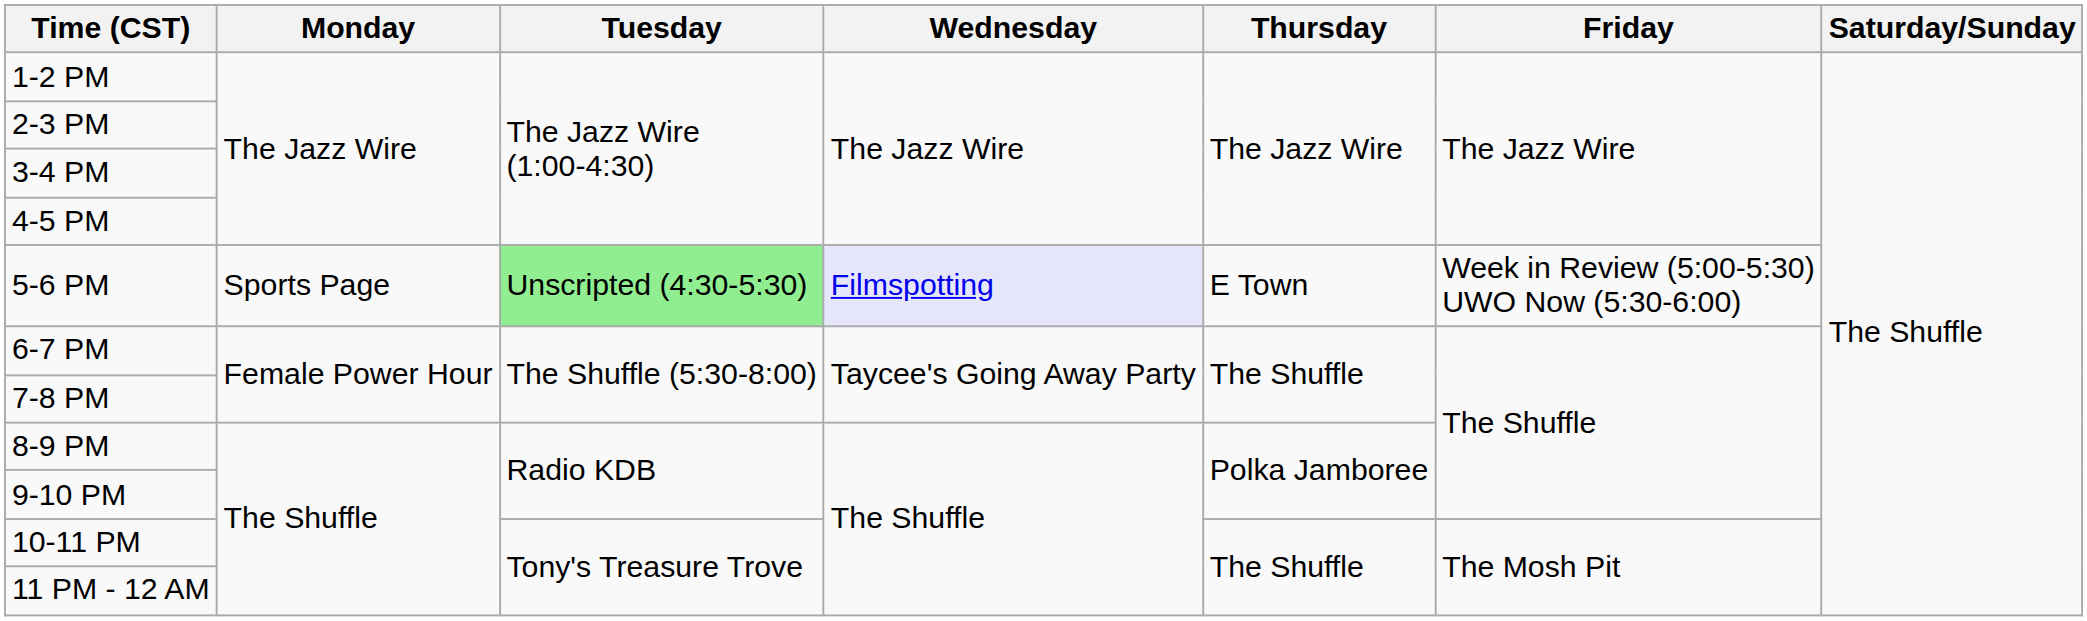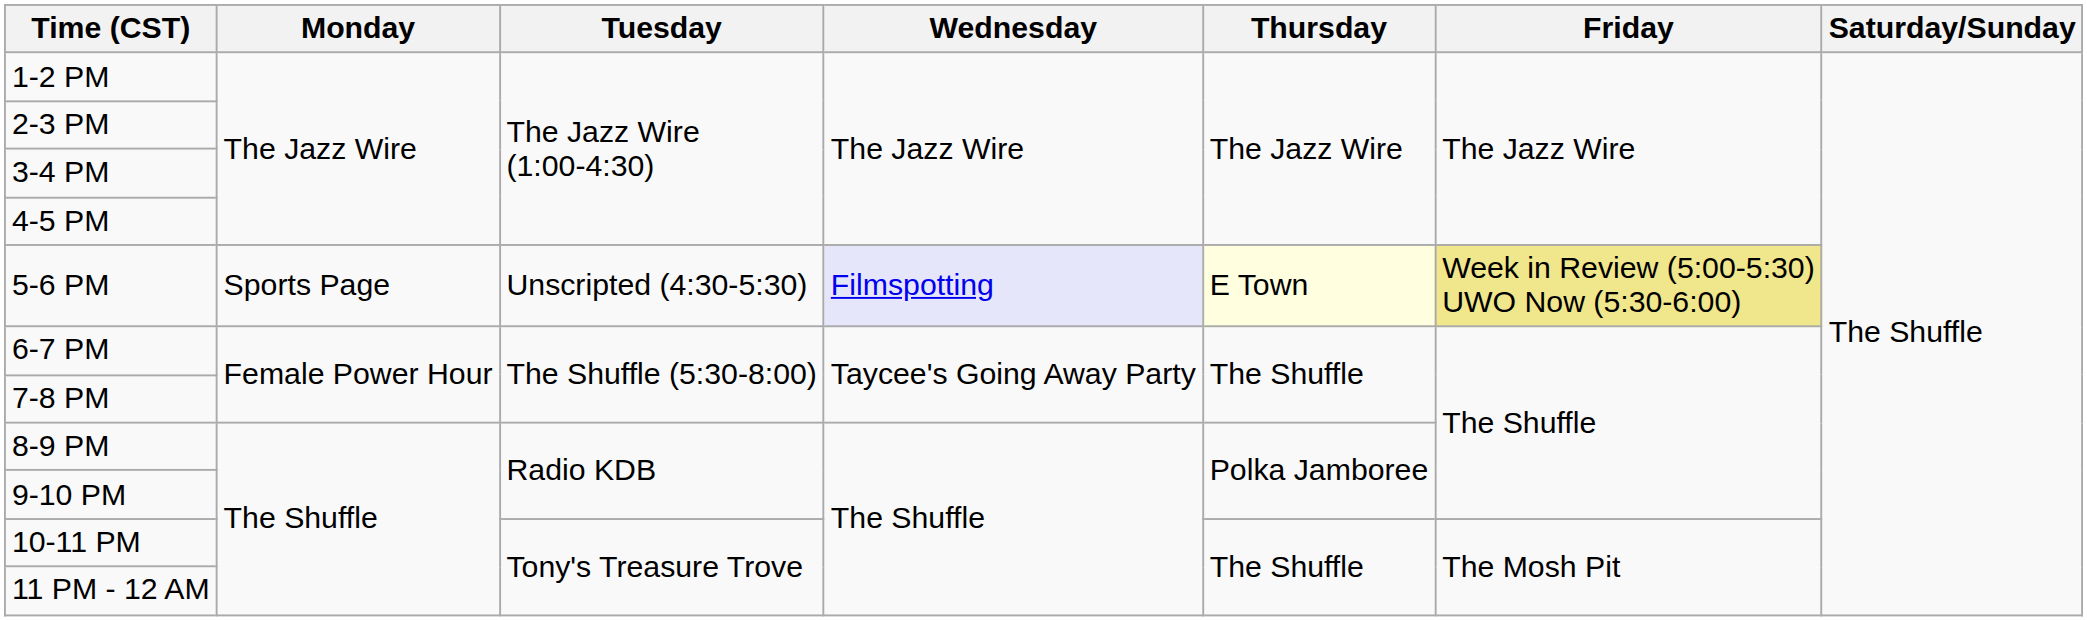(657, 285) lightgreen background -> (657, 285) no background
(1259, 285) no background -> (1259, 285) lightyellow background
(1628, 285) no background -> (1628, 285) khaki background
